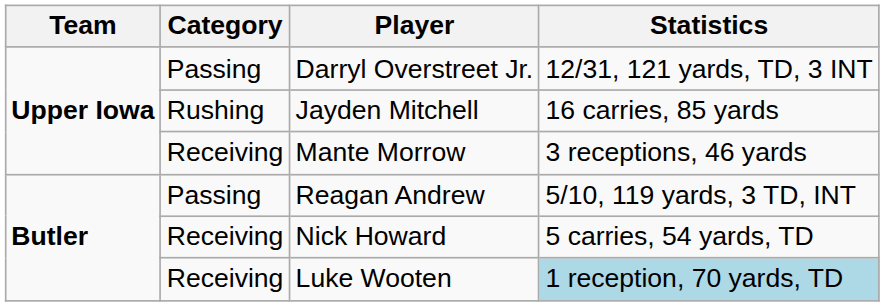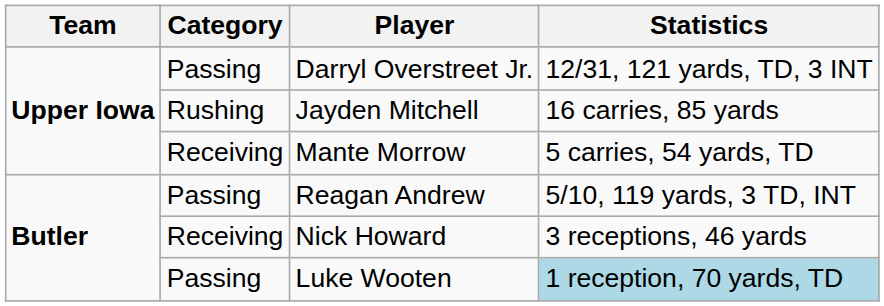(676, 152) 3 receptions, 46 yards -> (680, 152) 5 carries, 54 yards, TD
(680, 236) 5 carries, 54 yards, TD -> (676, 236) 3 receptions, 46 yards
(225, 278) Receiving -> (214, 278) Passing
